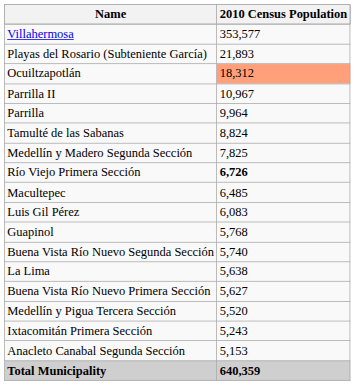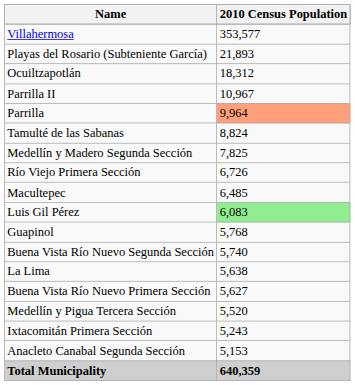(237, 73) lightsalmon background -> (237, 73) no background
(234, 113) no background -> (234, 113) lightsalmon background
(234, 172) bold -> (234, 172) normal
(234, 212) no background -> (234, 212) lightgreen background
